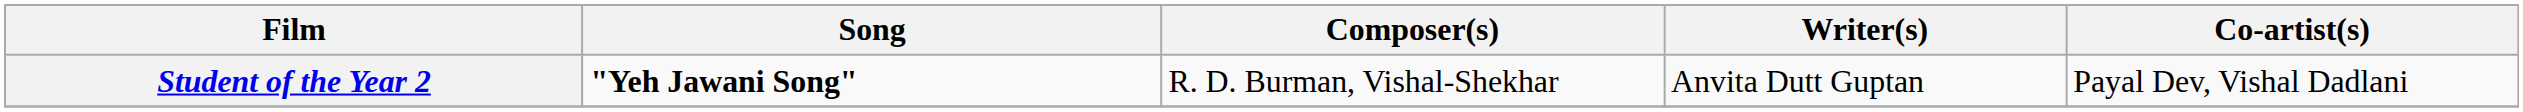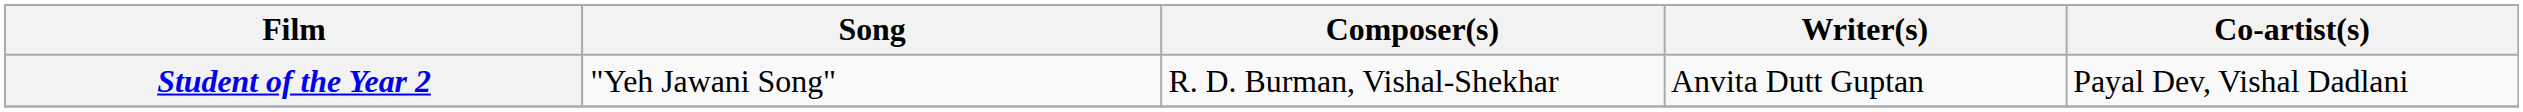(724, 80) bold -> (713, 80) normal
